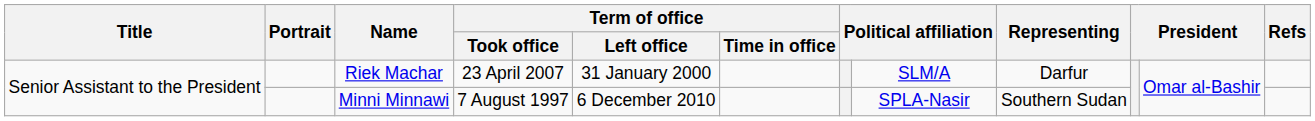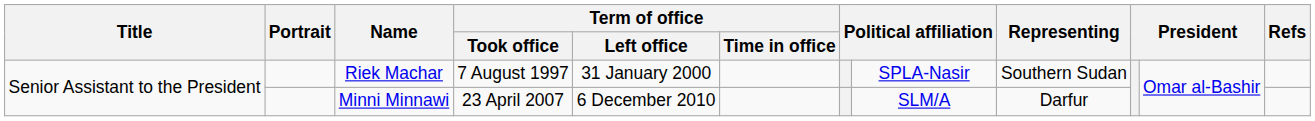(513, 73) 23 April 2007 -> (513, 73) 7 August 1997
(924, 73) SLM/A -> (924, 73) SPLA-Nasir
(1064, 73) Darfur -> (1064, 73) Southern Sudan
(513, 101) 7 August 1997 -> (513, 101) 23 April 2007
(924, 101) SPLA-Nasir -> (924, 101) SLM/A
(1064, 101) Southern Sudan -> (1064, 101) Darfur
